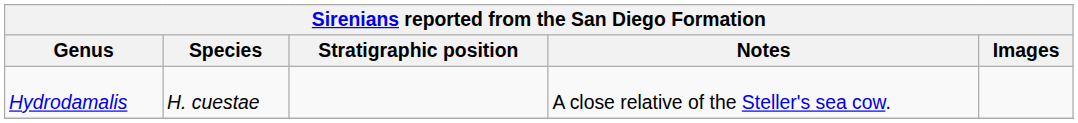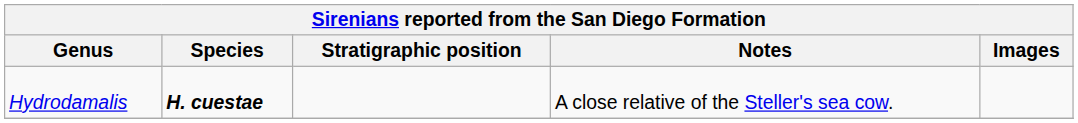(213, 103) normal -> (215, 103) bold
